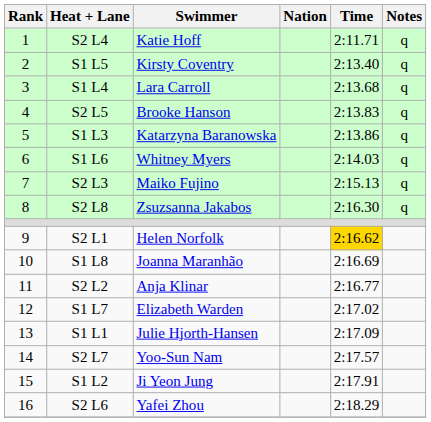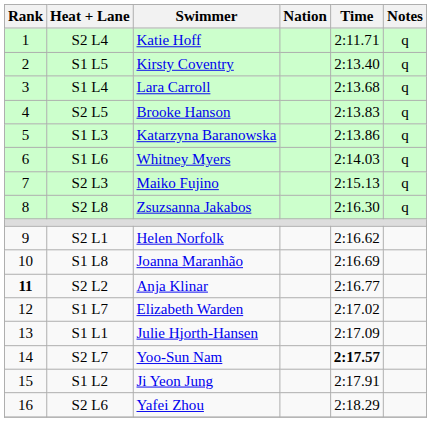(357, 238) gold background -> (357, 238) no background
(25, 285) normal -> (25, 285) bold
(357, 357) normal -> (357, 357) bold
